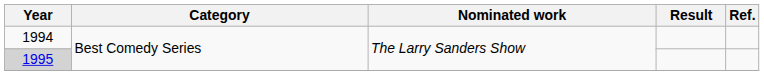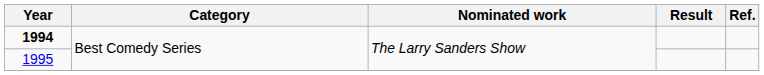(38, 37) normal -> (38, 37) bold
(38, 59) lightgrey background -> (38, 59) no background
